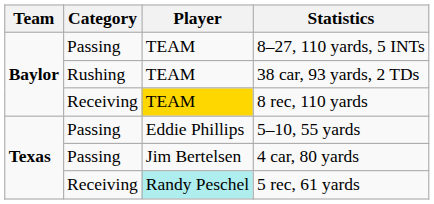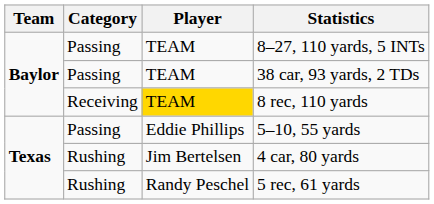(96, 74) Rushing -> (94, 74) Passing
(94, 157) Passing -> (96, 157) Rushing
(102, 184) Receiving -> (96, 184) Rushing
(197, 184) paleturquoise background -> (197, 184) no background
